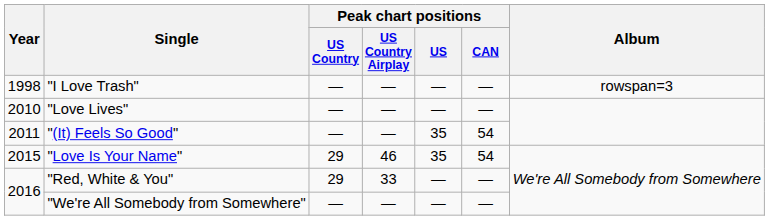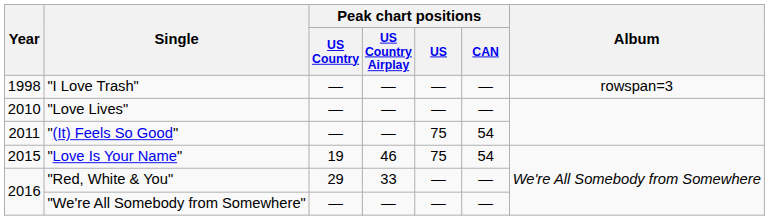(438, 133) 35 -> (438, 133) 75
(336, 156) 29 -> (336, 156) 19
(438, 156) 35 -> (438, 156) 75
